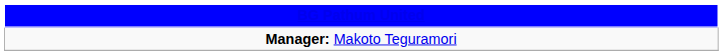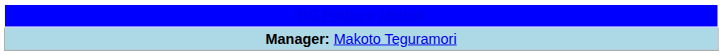(361, 38) no background -> (361, 38) lightblue background
